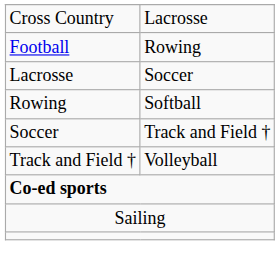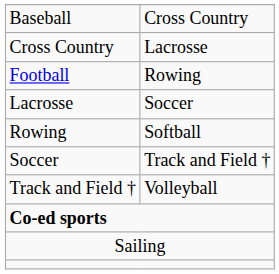+ row: (40, 18)
